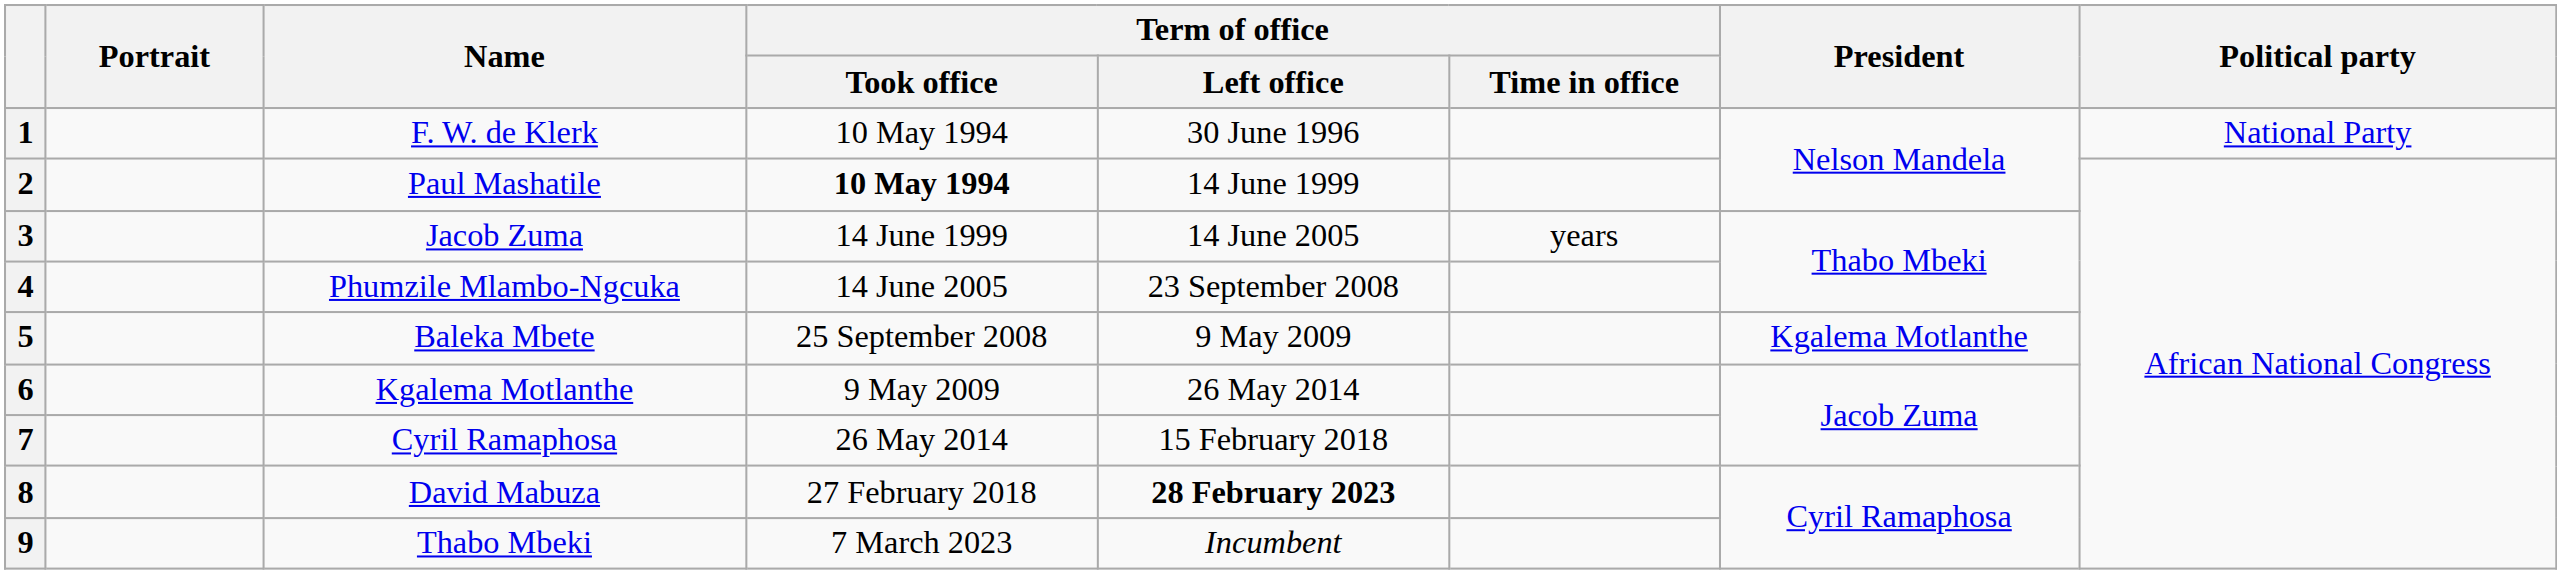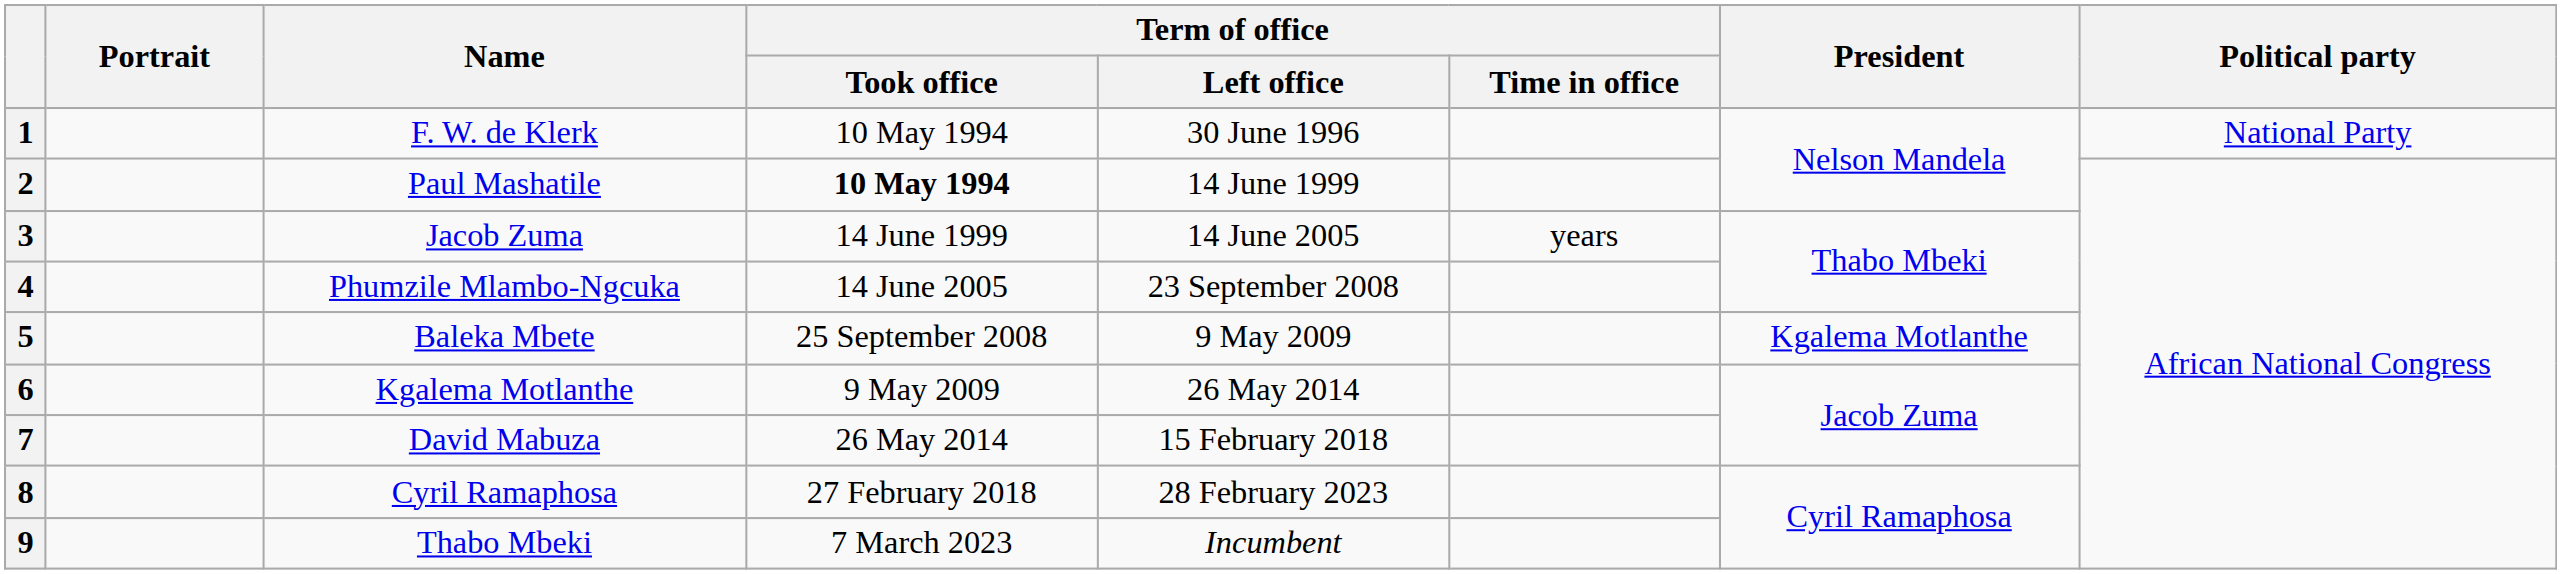(504, 440) Cyril Ramaphosa -> (504, 440) David Mabuza
(504, 491) David Mabuza -> (504, 491) Cyril Ramaphosa
(1273, 491) bold -> (1273, 491) normal
